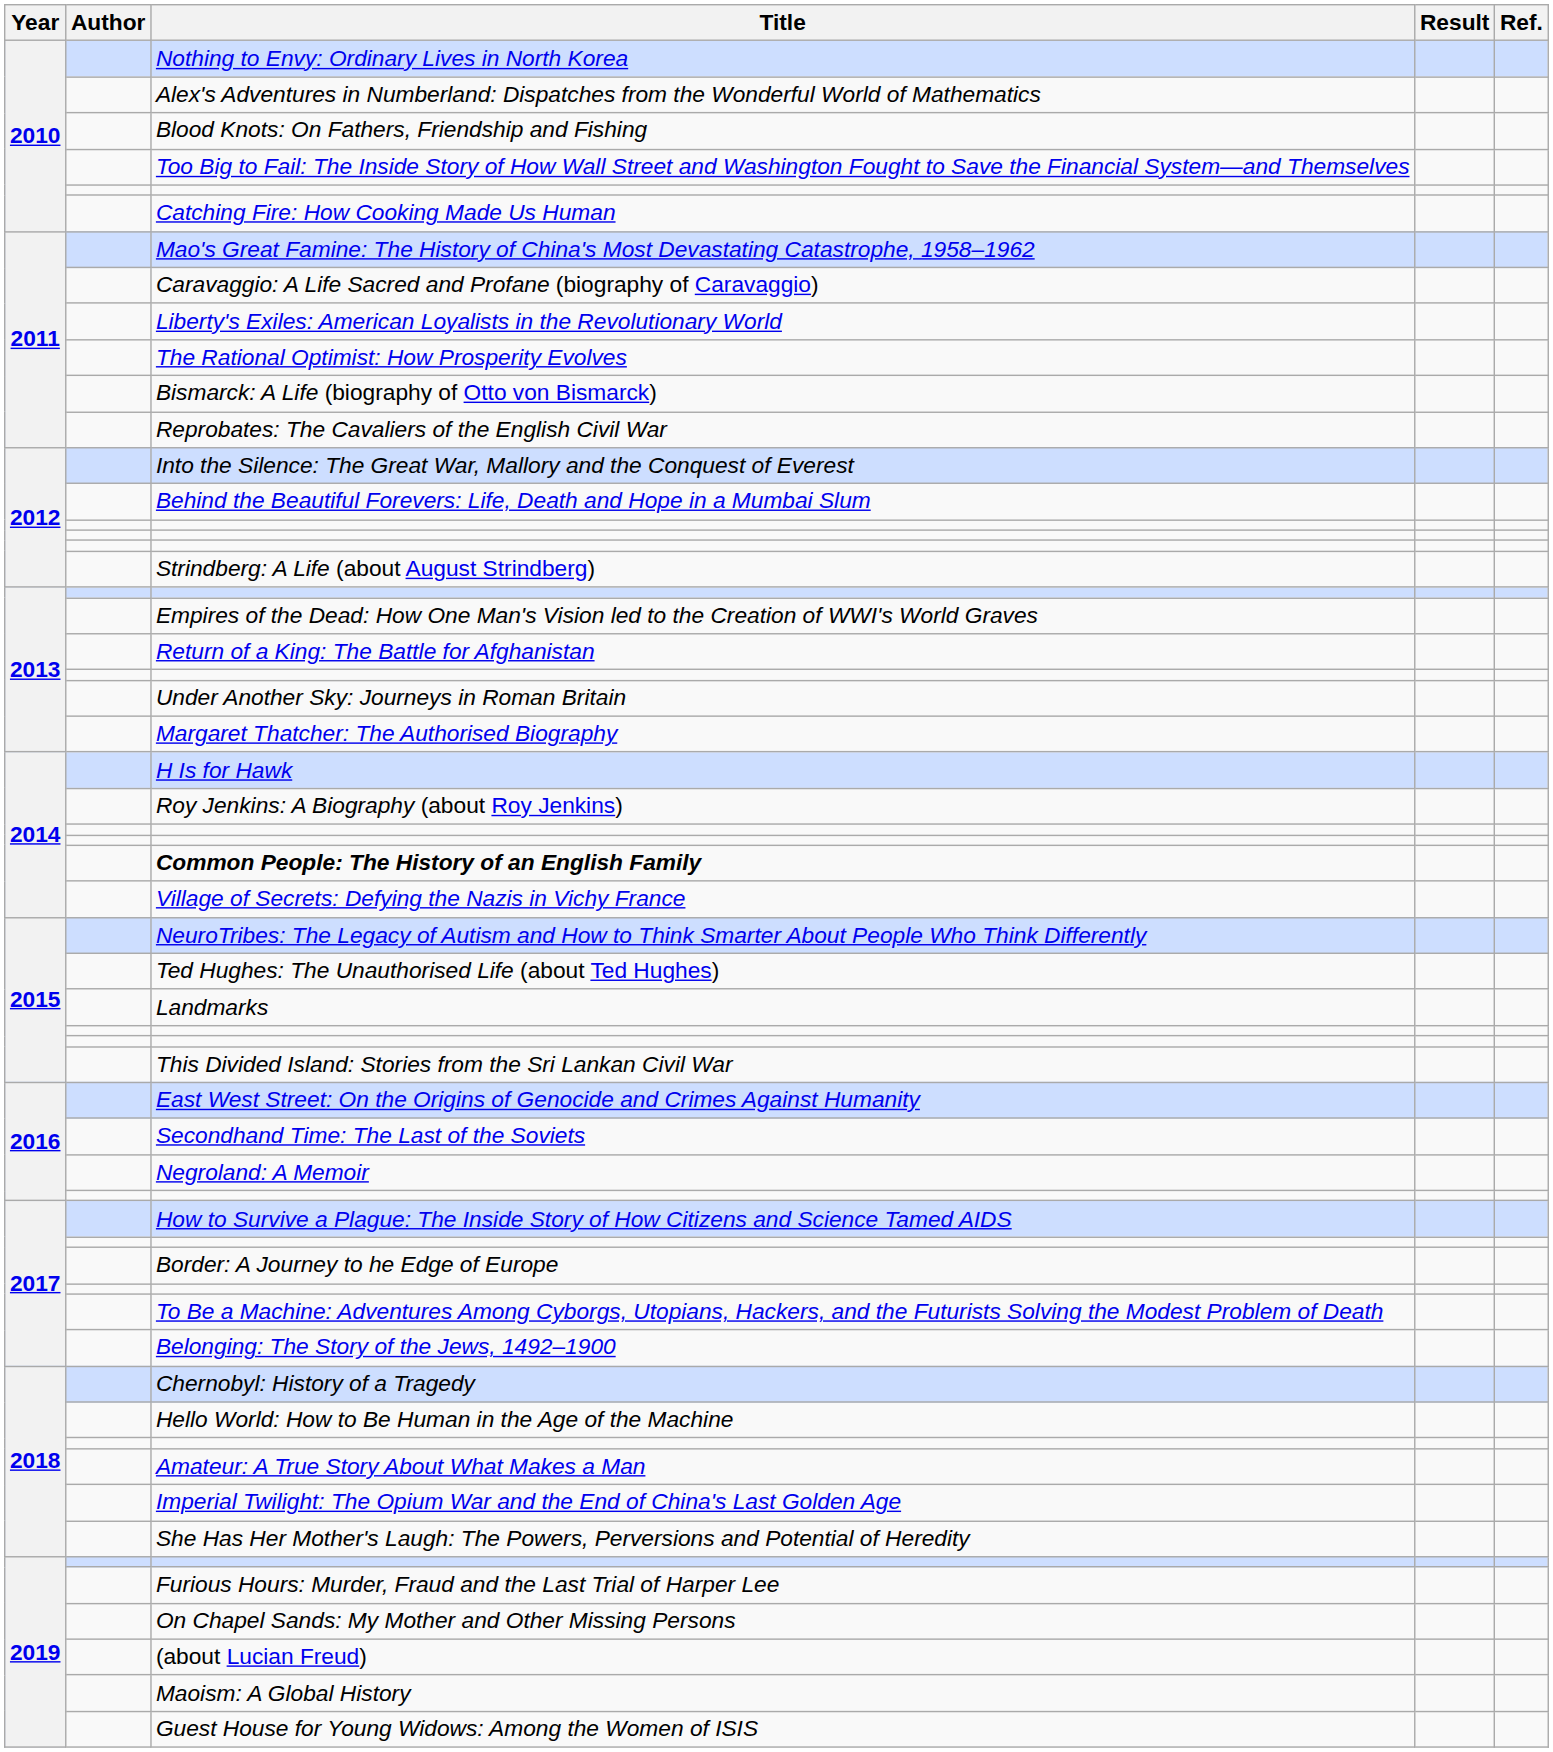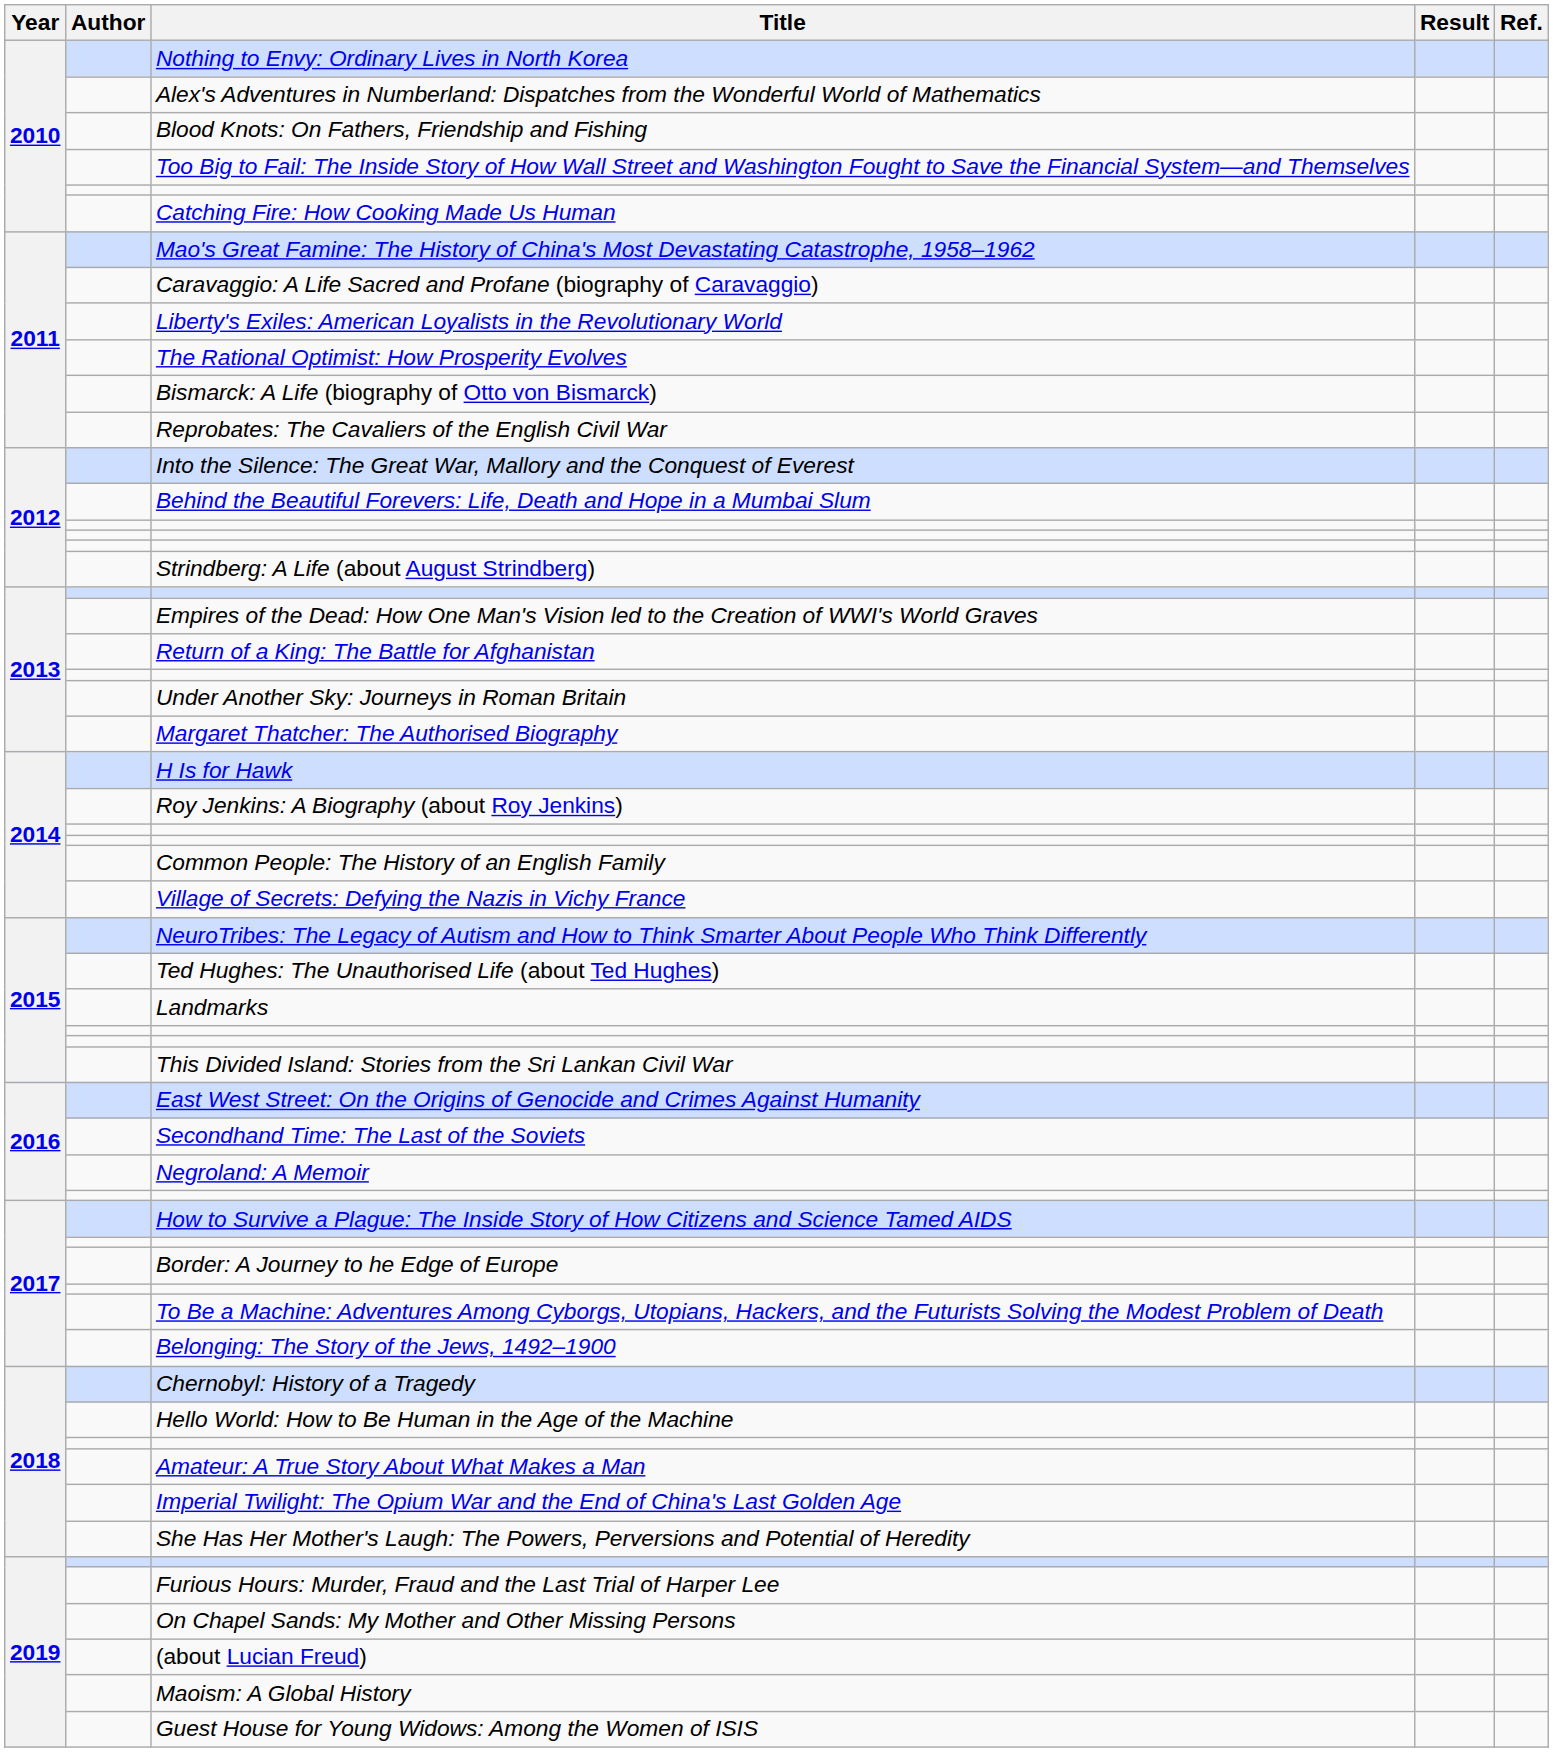(429, 862) bold -> (410, 862) normal
